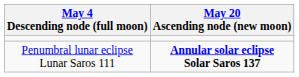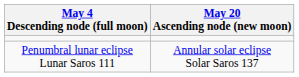(222, 56) bold -> (222, 56) normal
